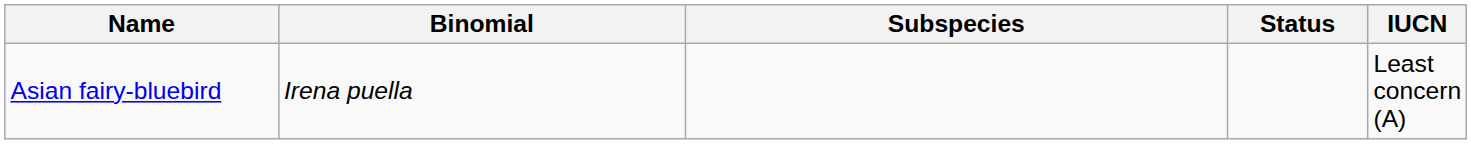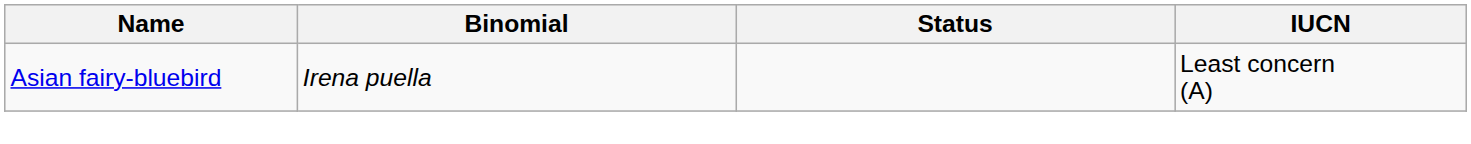- column: (956, 24)
